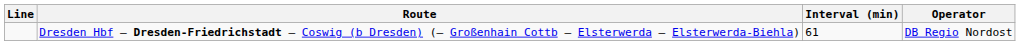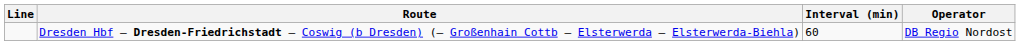(812, 32) 61 -> (812, 32) 60
